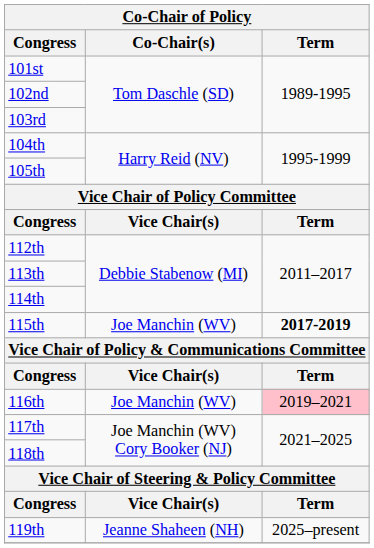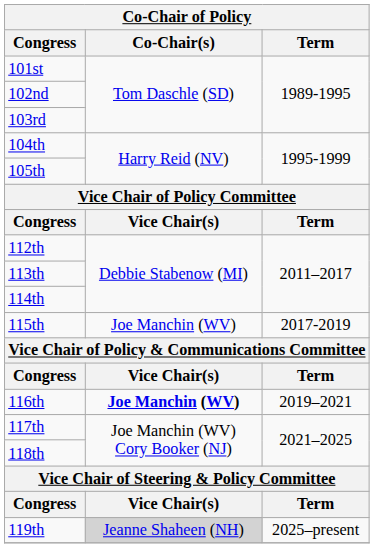(316, 324) bold -> (316, 324) normal
(173, 401) normal -> (173, 401) bold
(316, 401) pink background -> (316, 401) no background
(173, 529) no background -> (173, 529) lightgrey background
